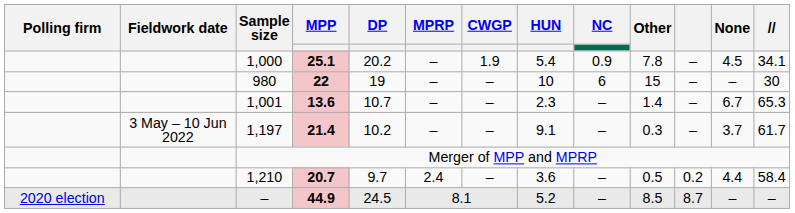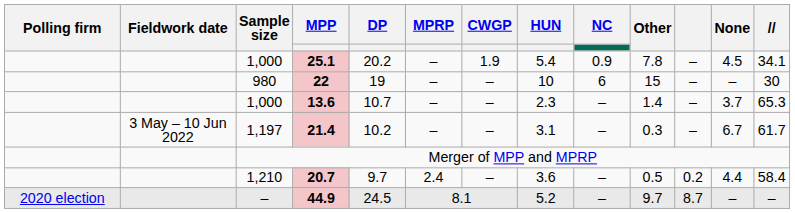(264, 103) 1,001 -> (264, 103) 1,000
(732, 103) 6.7 -> (732, 103) 3.7
(546, 130) 9.1 -> (546, 130) 3.1
(732, 130) 3.7 -> (732, 130) 6.7
(652, 199) 8.5 -> (652, 199) 9.7
